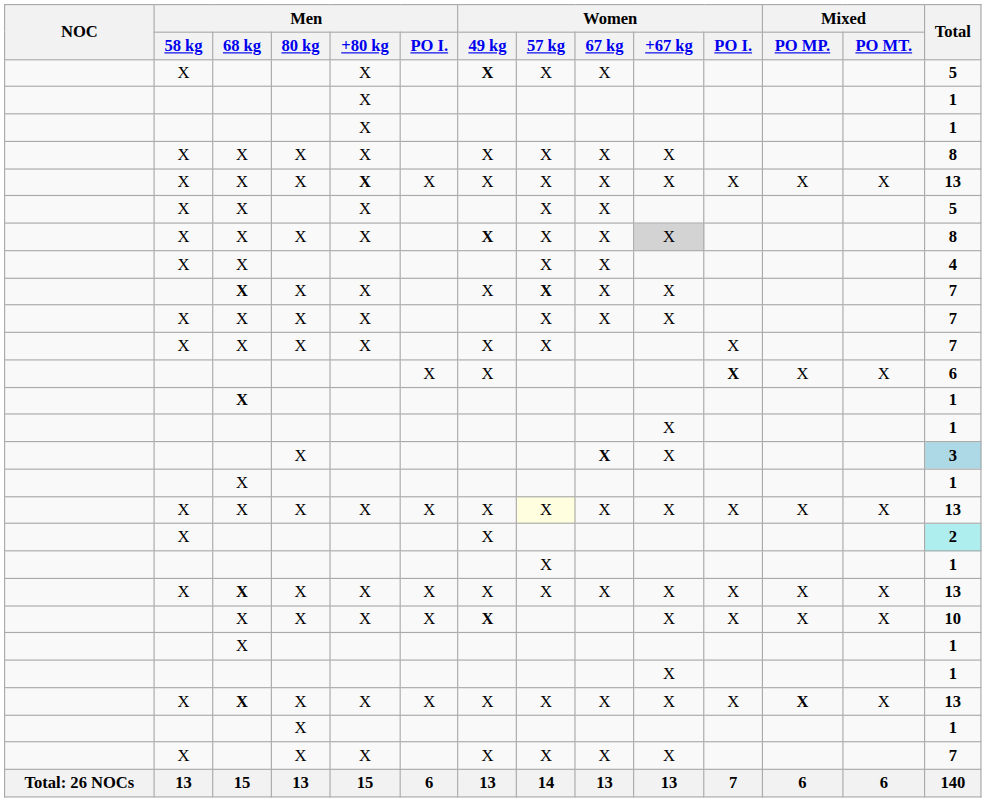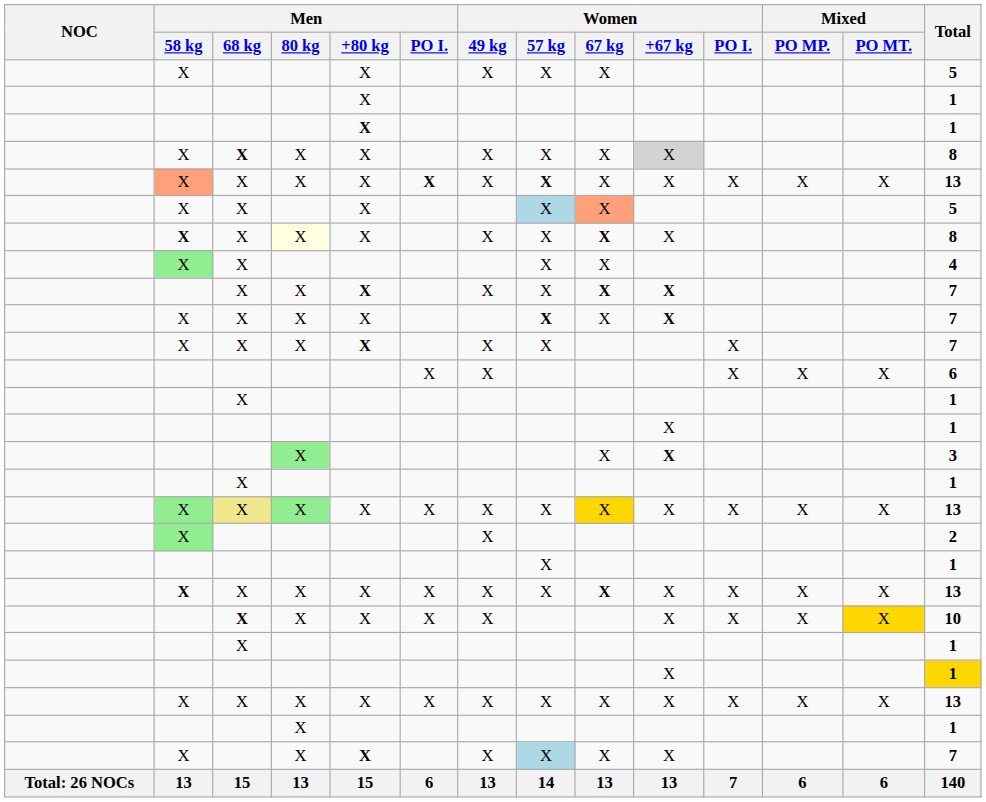(487, 73) bold -> (487, 73) normal
(365, 127) normal -> (365, 127) bold
(242, 155) normal -> (242, 155) bold
(669, 155) no background -> (669, 155) lightgrey background
(184, 182) no background -> (184, 182) lightsalmon background
(365, 182) bold -> (365, 182) normal
(429, 182) normal -> (429, 182) bold
(546, 182) normal -> (546, 182) bold
(546, 209) no background -> (546, 209) lightblue background
(604, 209) no background -> (604, 209) lightsalmon background
(184, 237) normal -> (184, 237) bold
(301, 237) no background -> (301, 237) lightyellow background
(487, 237) bold -> (487, 237) normal
(604, 237) normal -> (604, 237) bold
(669, 237) lightgrey background -> (669, 237) no background
(184, 264) no background -> (184, 264) lightgreen background
(242, 291) bold -> (242, 291) normal
(365, 291) normal -> (365, 291) bold
(546, 291) bold -> (546, 291) normal
(604, 291) normal -> (604, 291) bold
(669, 291) normal -> (669, 291) bold
(546, 318) normal -> (546, 318) bold
(669, 318) normal -> (669, 318) bold
(365, 346) normal -> (365, 346) bold
(733, 373) bold -> (733, 373) normal
(242, 400) bold -> (242, 400) normal
(301, 455) no background -> (301, 455) lightgreen background
(604, 455) bold -> (604, 455) normal
(669, 455) normal -> (669, 455) bold
(953, 455) lightblue background -> (953, 455) no background
(184, 510) no background -> (184, 510) lightgreen background
(242, 510) no background -> (242, 510) khaki background
(301, 510) no background -> (301, 510) lightgreen background
(546, 510) lightyellow background -> (546, 510) no background
(604, 510) no background -> (604, 510) gold background
(184, 537) no background -> (184, 537) lightgreen background
(953, 537) paleturquoise background -> (953, 537) no background
(184, 592) normal -> (184, 592) bold
(242, 592) bold -> (242, 592) normal
(604, 592) normal -> (604, 592) bold
(242, 619) normal -> (242, 619) bold
(487, 619) bold -> (487, 619) normal
(884, 619) no background -> (884, 619) gold background
(953, 674) no background -> (953, 674) gold background
(242, 701) bold -> (242, 701) normal
(802, 701) bold -> (802, 701) normal
(365, 755) normal -> (365, 755) bold
(546, 755) no background -> (546, 755) lightblue background
